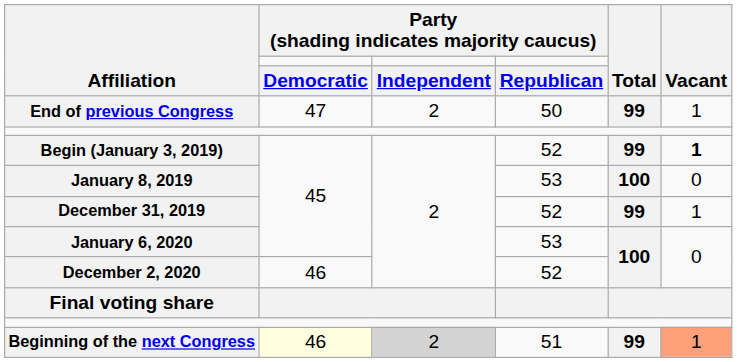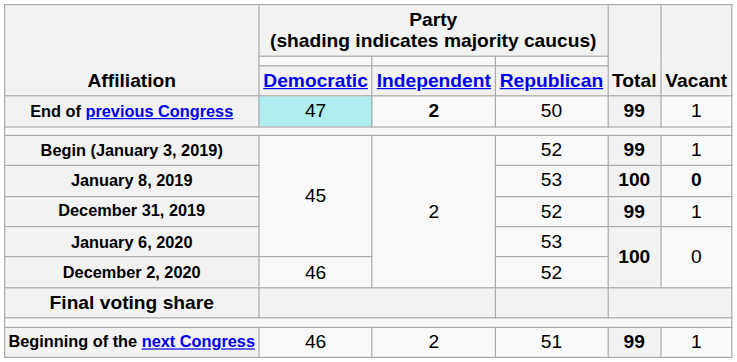(316, 111) no background -> (316, 111) paleturquoise background
(434, 111) normal -> (434, 111) bold
(696, 150) bold -> (696, 150) normal
(696, 180) normal -> (696, 180) bold
(316, 341) lightyellow background -> (316, 341) no background
(434, 341) lightgrey background -> (434, 341) no background
(696, 341) lightsalmon background -> (696, 341) no background
